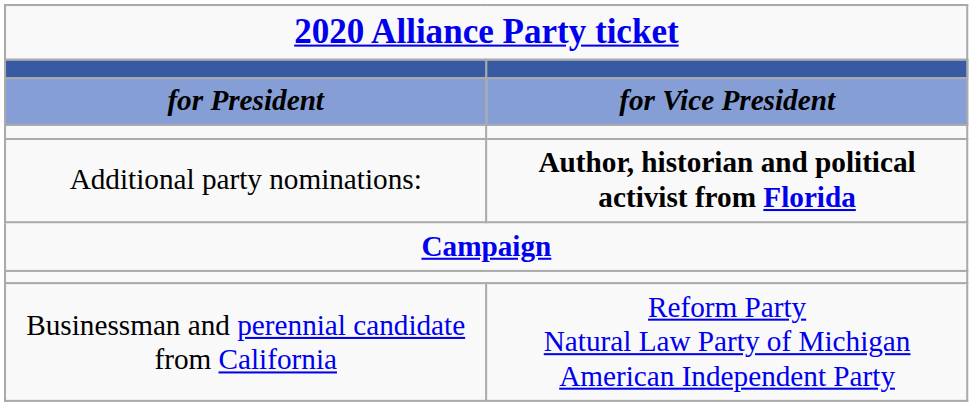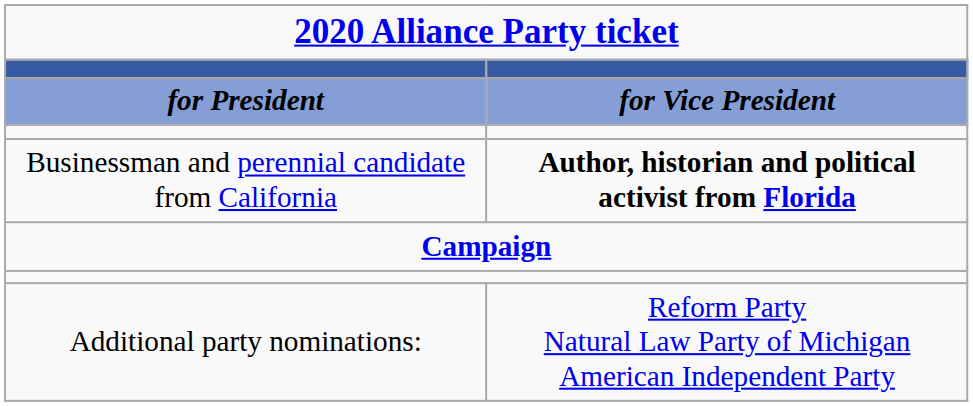(246, 180) Additional party nominations: -> (246, 180) Businessman and perennial candidate from California
(246, 342) Businessman and perennial candidate from California -> (246, 342) Additional party nominations:
